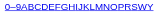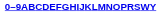(79, 6) normal -> (81, 6) bold
